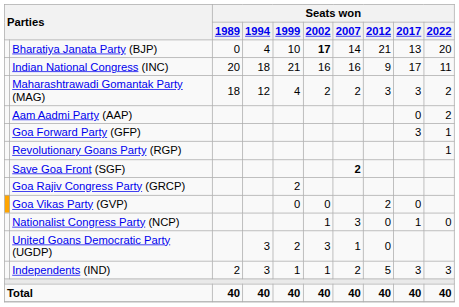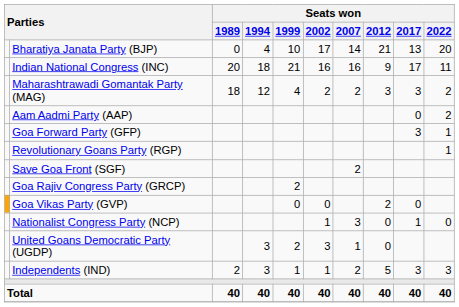(324, 49) bold -> (324, 49) normal
(358, 168) bold -> (358, 168) normal
